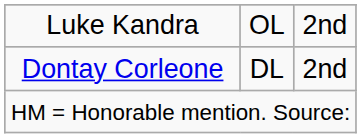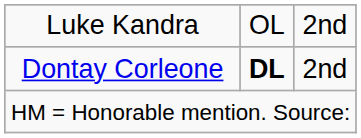(267, 68) normal -> (267, 68) bold
